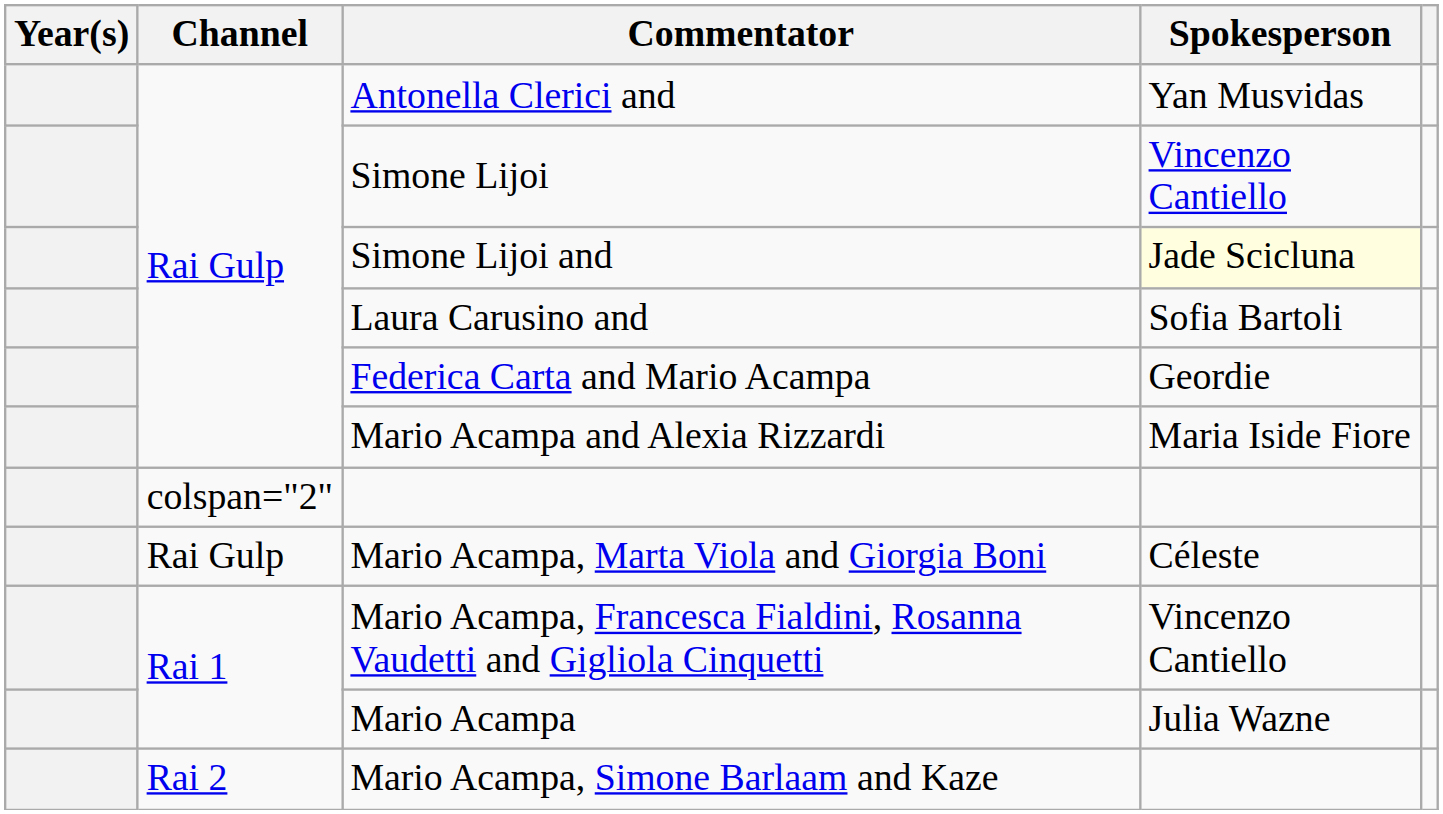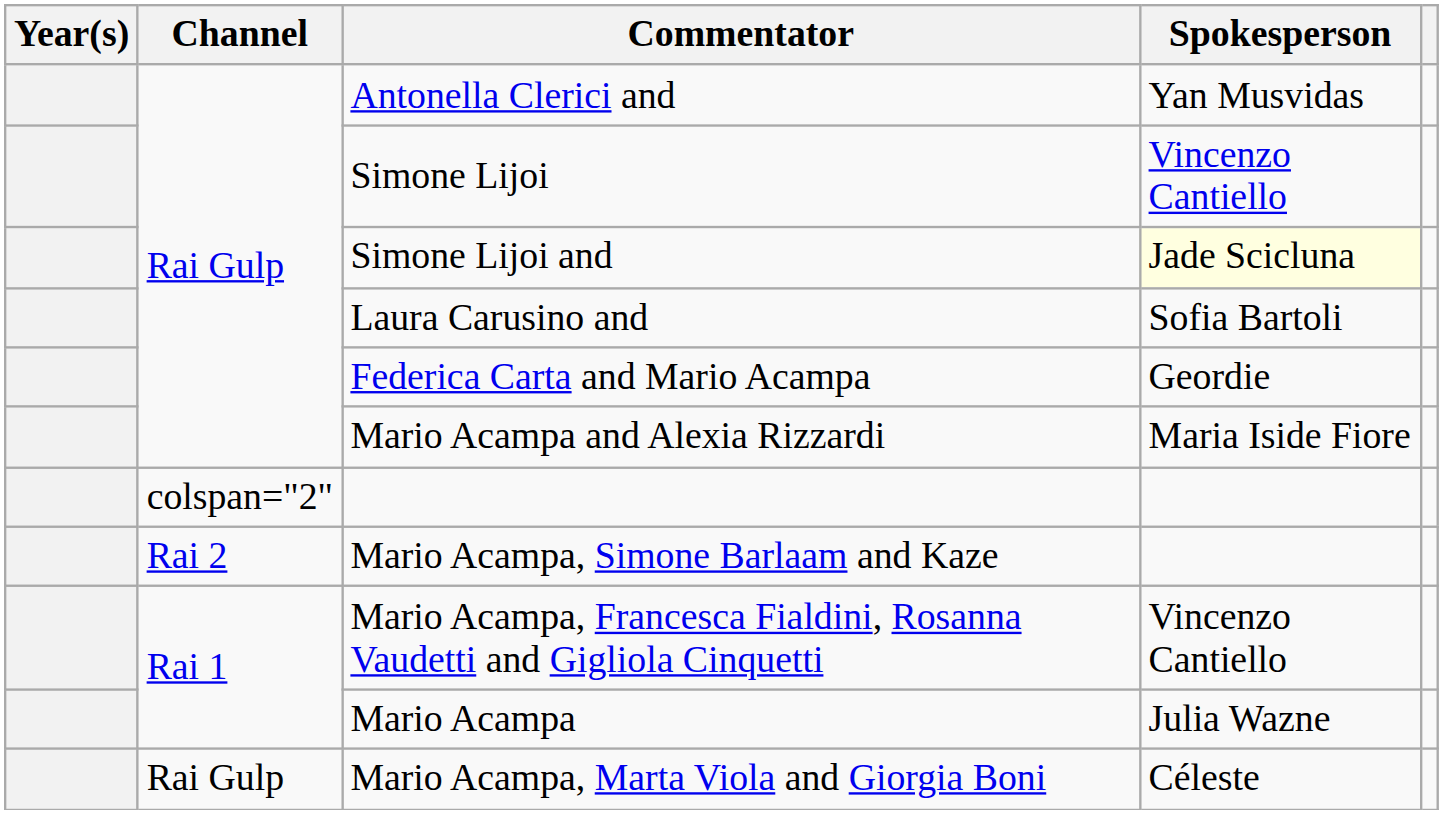rows swapped: (698, 556) <-> (674, 778)
